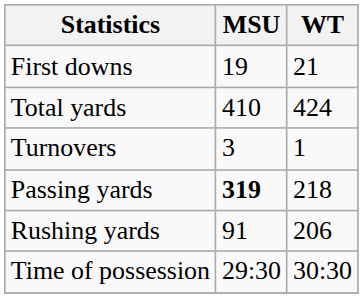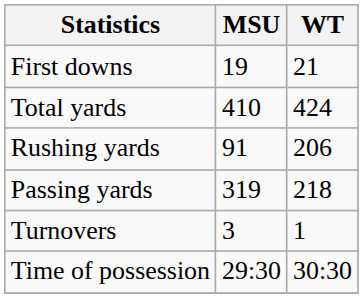rows swapped: (85, 230) <-> (64, 148)
(241, 189) bold -> (241, 189) normal
